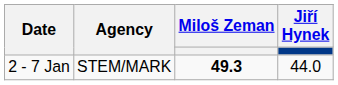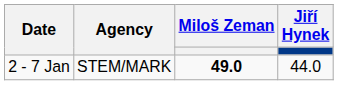(227, 67) 49.3 -> (227, 67) 49.0
